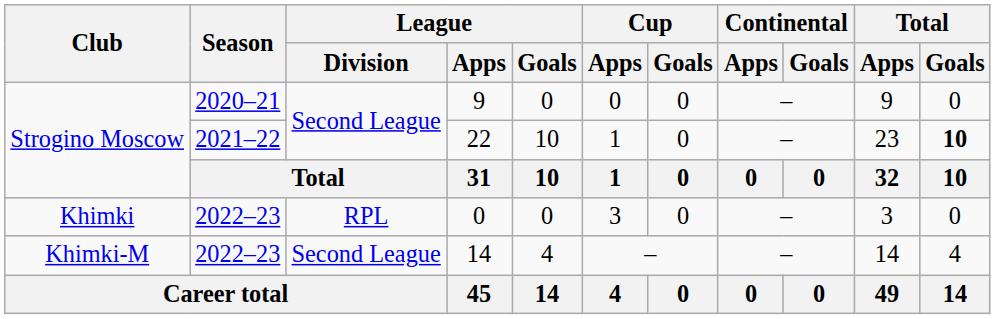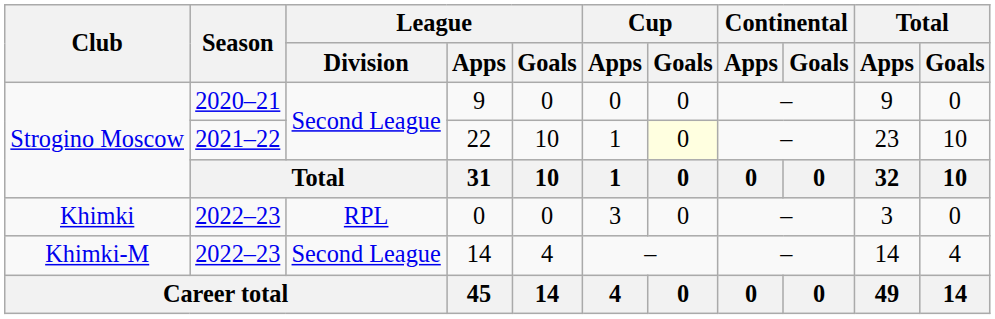(683, 139) no background -> (683, 139) lightyellow background
(955, 139) bold -> (955, 139) normal
